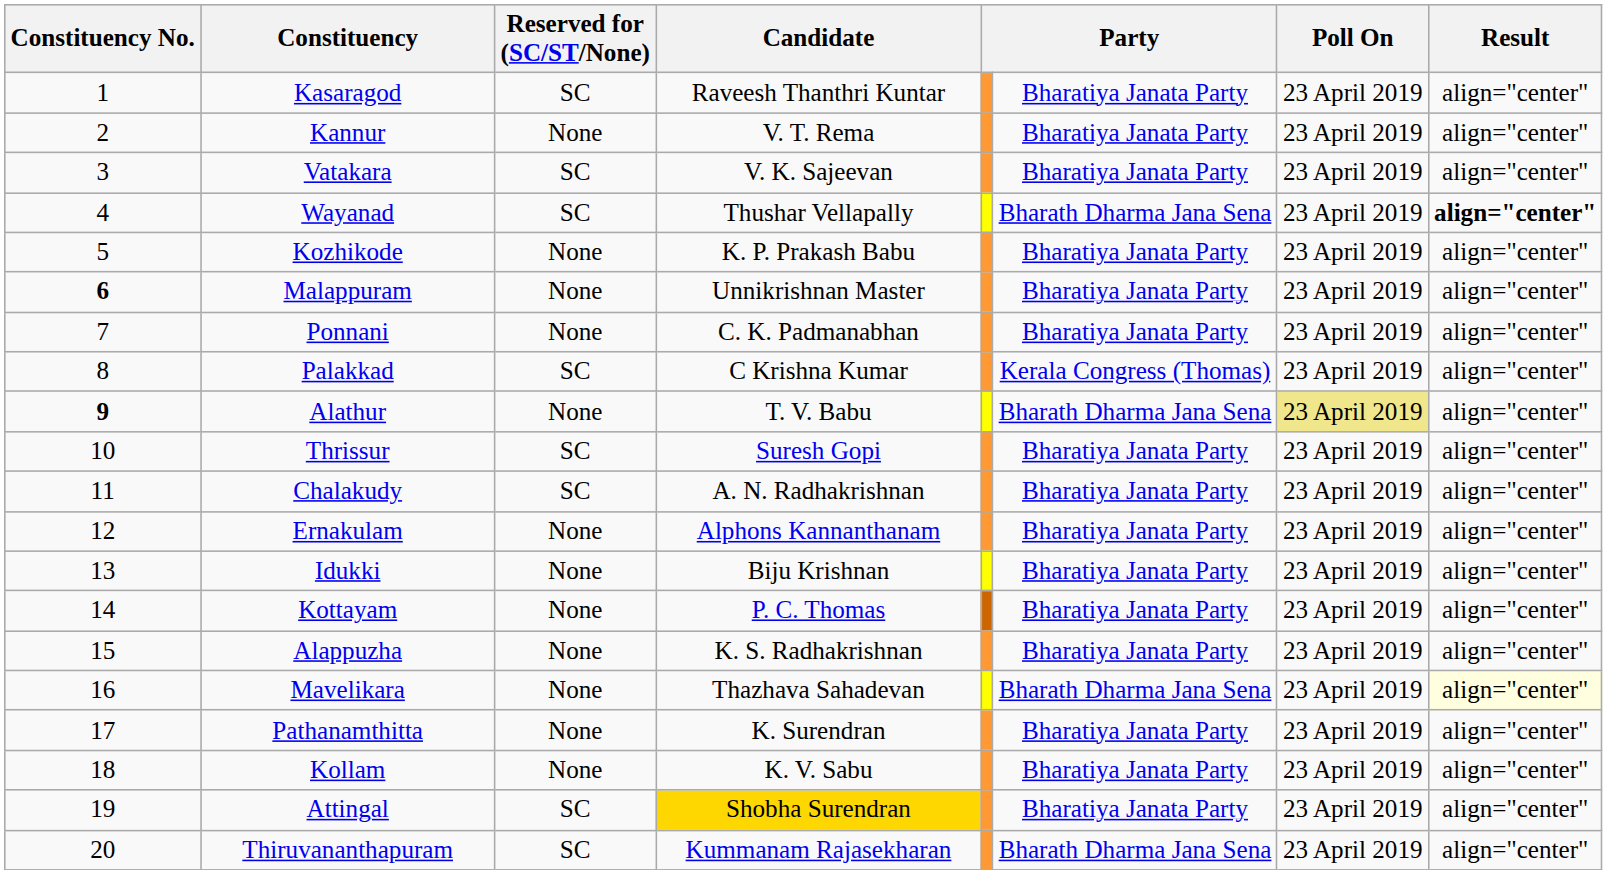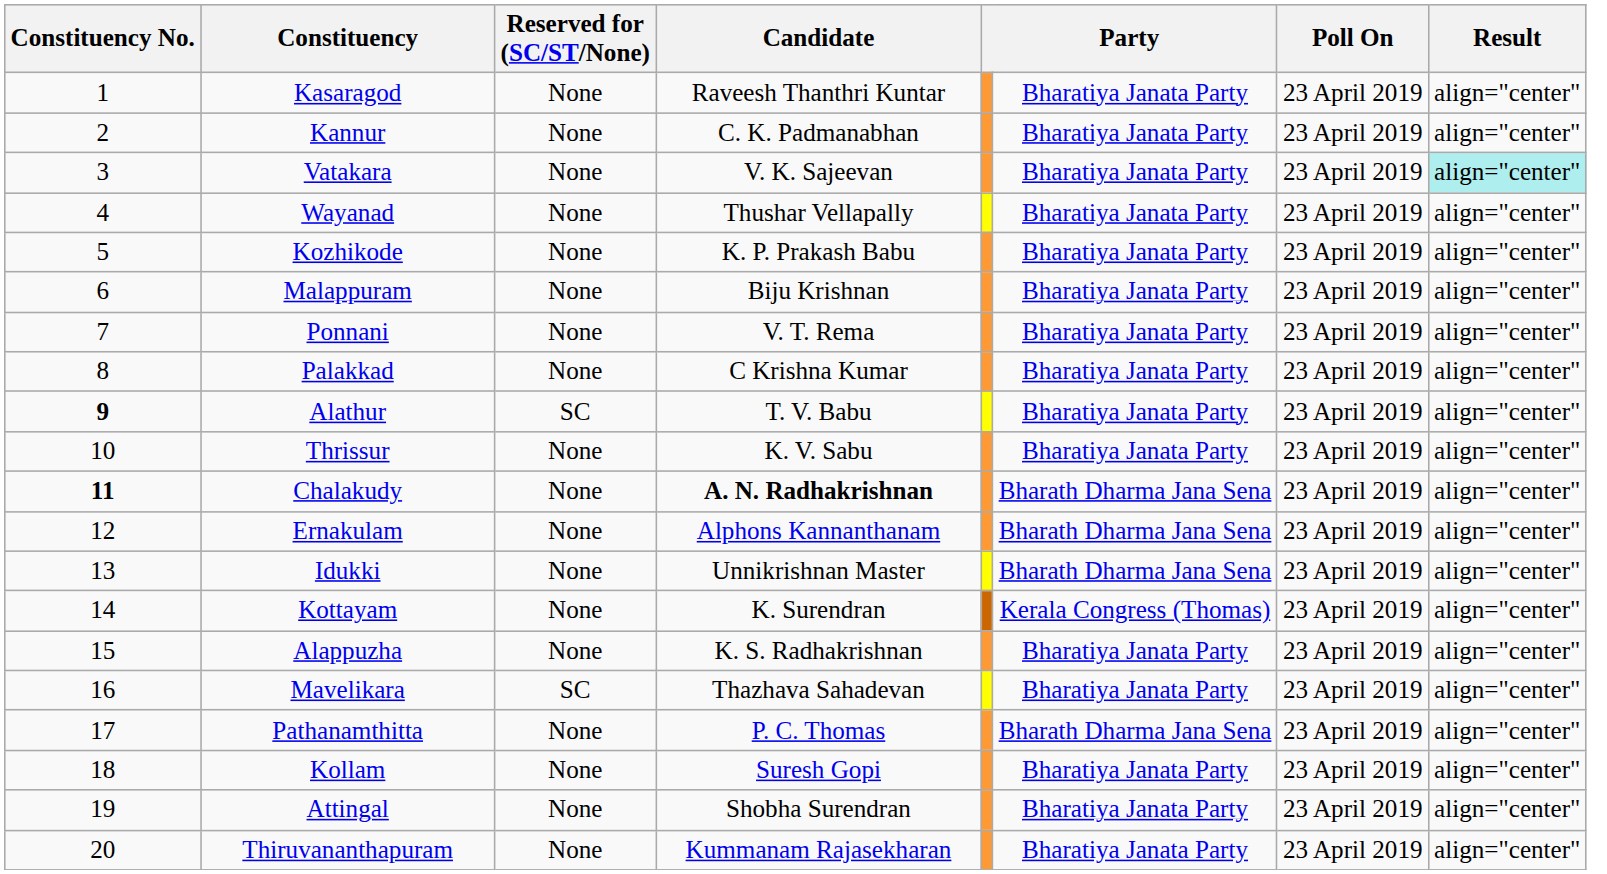(575, 92) SC -> (575, 92) None
(818, 132) V. T. Rema -> (818, 132) C. K. Padmanabhan
(575, 172) SC -> (575, 172) None
(1515, 172) no background -> (1507, 172) paleturquoise background
(575, 212) SC -> (575, 212) None
(1135, 212) Bharath Dharma Jana Sena -> (1135, 212) Bharatiya Janata Party
(1515, 212) bold -> (1507, 212) normal
(103, 291) bold -> (103, 291) normal
(818, 291) Unnikrishnan Master -> (818, 291) Biju Krishnan
(818, 331) C. K. Padmanabhan -> (818, 331) V. T. Rema
(575, 371) SC -> (575, 371) None
(1135, 371) Kerala Congress (Thomas) -> (1135, 371) Bharatiya Janata Party
(575, 411) None -> (575, 411) SC
(1135, 411) Bharath Dharma Jana Sena -> (1135, 411) Bharatiya Janata Party
(1353, 411) khaki background -> (1353, 411) no background
(575, 451) SC -> (575, 451) None
(818, 451) Suresh Gopi -> (818, 451) K. V. Sabu
(103, 490) normal -> (103, 490) bold
(575, 490) SC -> (575, 490) None
(818, 490) normal -> (818, 490) bold
(1135, 490) Bharatiya Janata Party -> (1135, 490) Bharath Dharma Jana Sena
(1135, 530) Bharatiya Janata Party -> (1135, 530) Bharath Dharma Jana Sena
(818, 570) Biju Krishnan -> (818, 570) Unnikrishnan Master
(1135, 570) Bharatiya Janata Party -> (1135, 570) Bharath Dharma Jana Sena
(818, 610) P. C. Thomas -> (818, 610) K. Surendran
(1135, 610) Bharatiya Janata Party -> (1135, 610) Kerala Congress (Thomas)
(575, 690) None -> (575, 690) SC
(1135, 690) Bharath Dharma Jana Sena -> (1135, 690) Bharatiya Janata Party
(1515, 690) lightyellow background -> (1507, 690) no background
(818, 729) K. Surendran -> (818, 729) P. C. Thomas
(1135, 729) Bharatiya Janata Party -> (1135, 729) Bharath Dharma Jana Sena
(818, 769) K. V. Sabu -> (818, 769) Suresh Gopi
(575, 809) SC -> (575, 809) None
(818, 809) gold background -> (818, 809) no background
(575, 849) SC -> (575, 849) None
(1135, 849) Bharath Dharma Jana Sena -> (1135, 849) Bharatiya Janata Party
